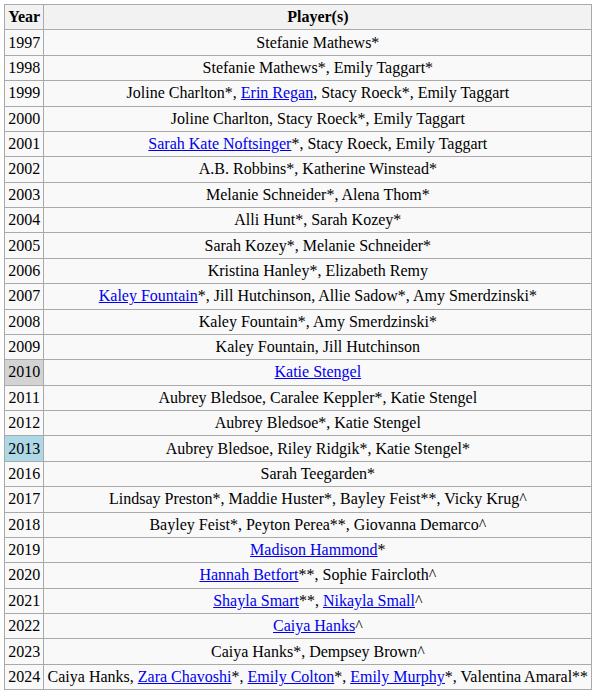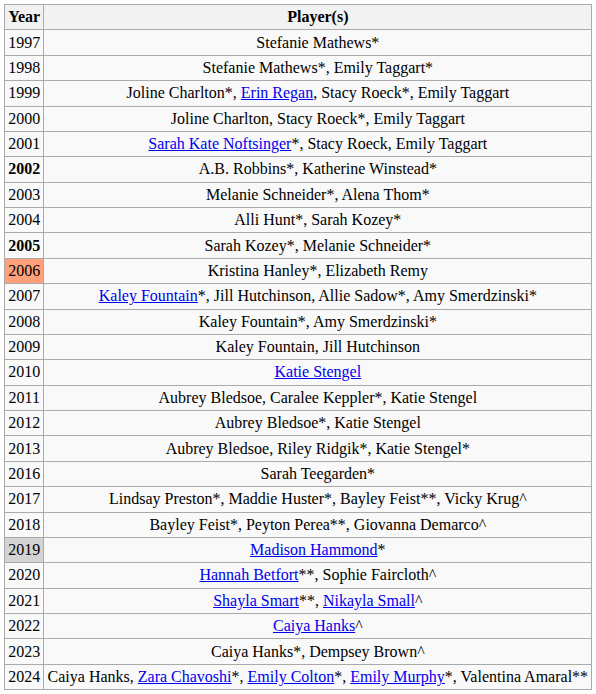(24, 169) normal -> (24, 169) bold
(24, 245) normal -> (24, 245) bold
(24, 270) no background -> (24, 270) lightsalmon background
(24, 372) lightgrey background -> (24, 372) no background
(24, 448) lightblue background -> (24, 448) no background
(24, 550) no background -> (24, 550) lightgrey background
